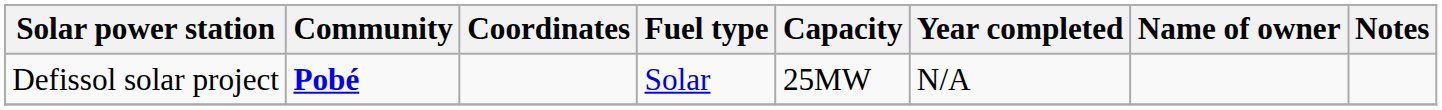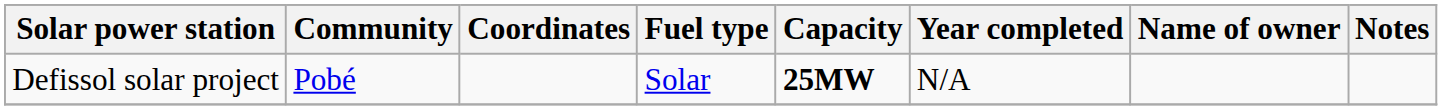(326, 78) bold -> (325, 78) normal
(827, 78) normal -> (829, 78) bold
